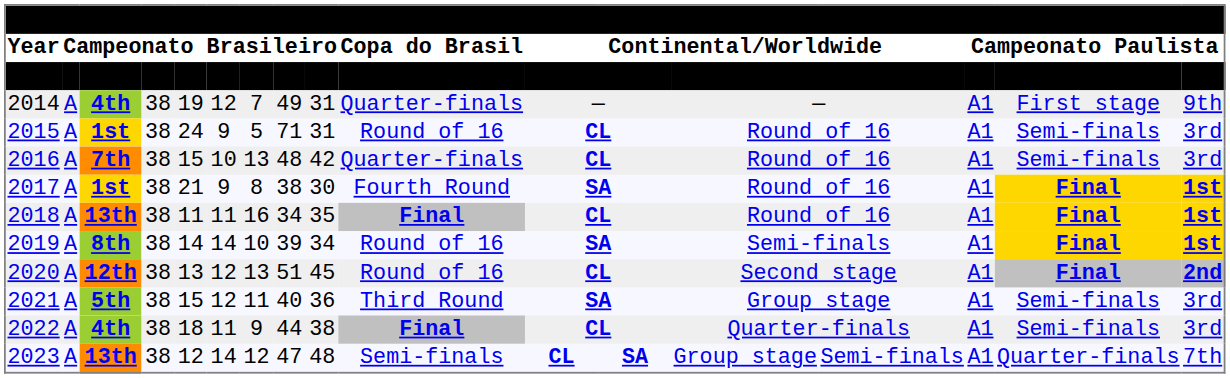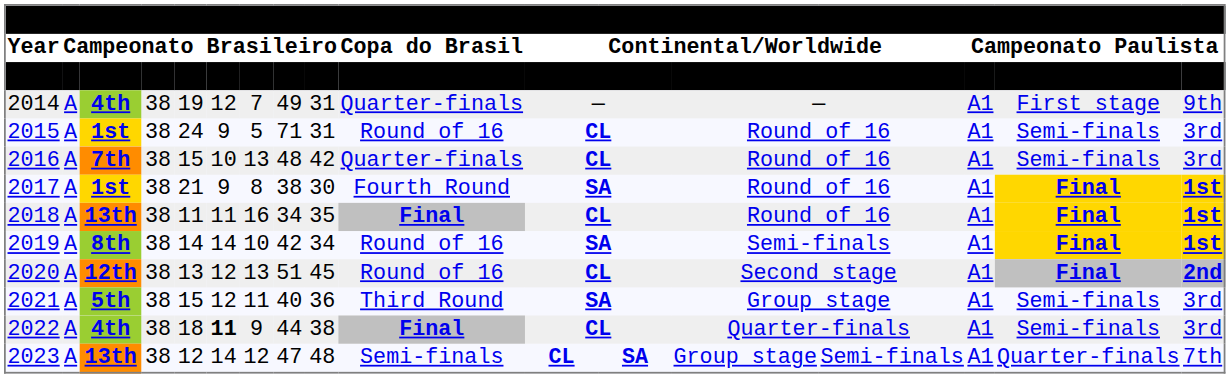(289, 245) 39 -> (289, 245) 42
(224, 330) normal -> (224, 330) bold
